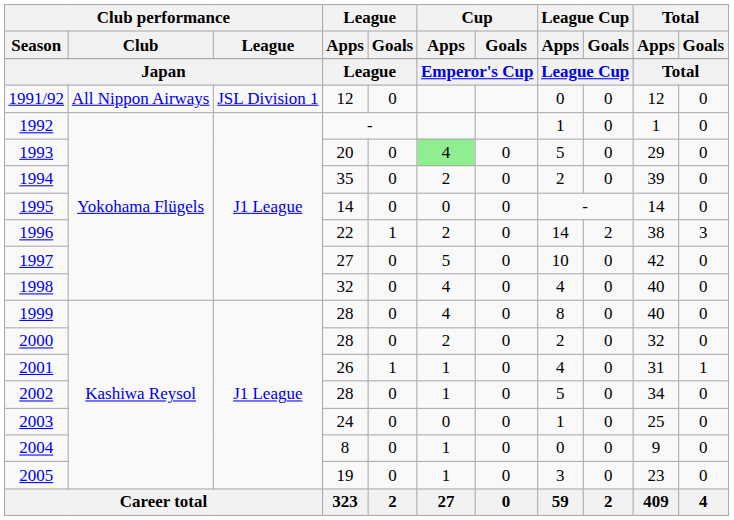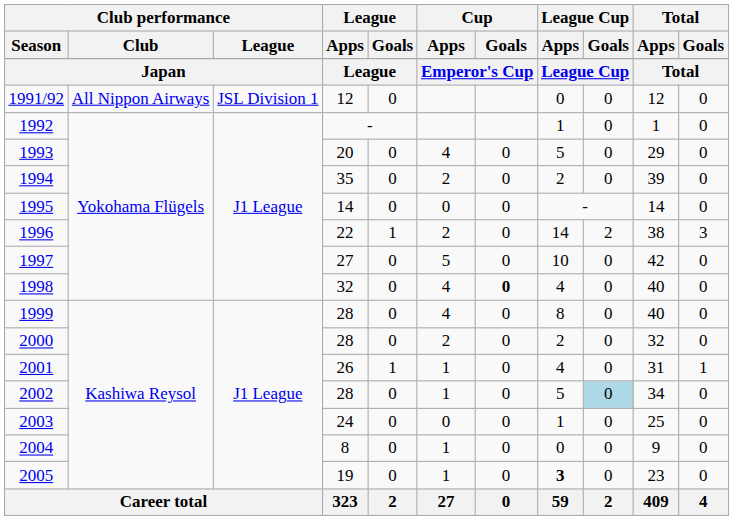(446, 152) lightgreen background -> (446, 152) no background
(506, 286) normal -> (506, 286) bold
(608, 394) no background -> (608, 394) lightblue background
(560, 475) normal -> (560, 475) bold
